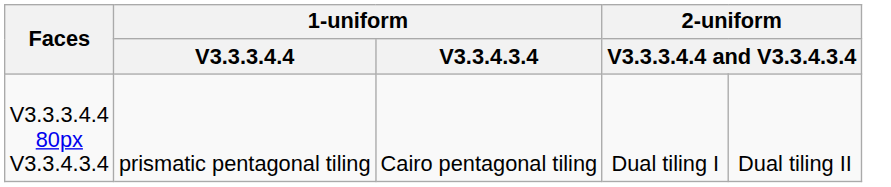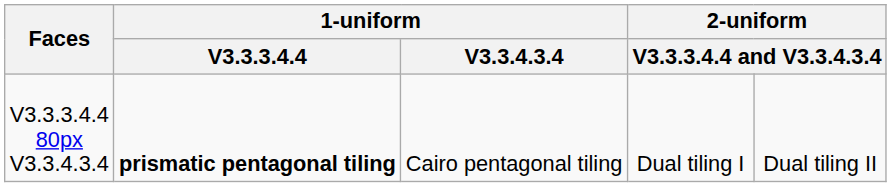(245, 164) normal -> (257, 164) bold
